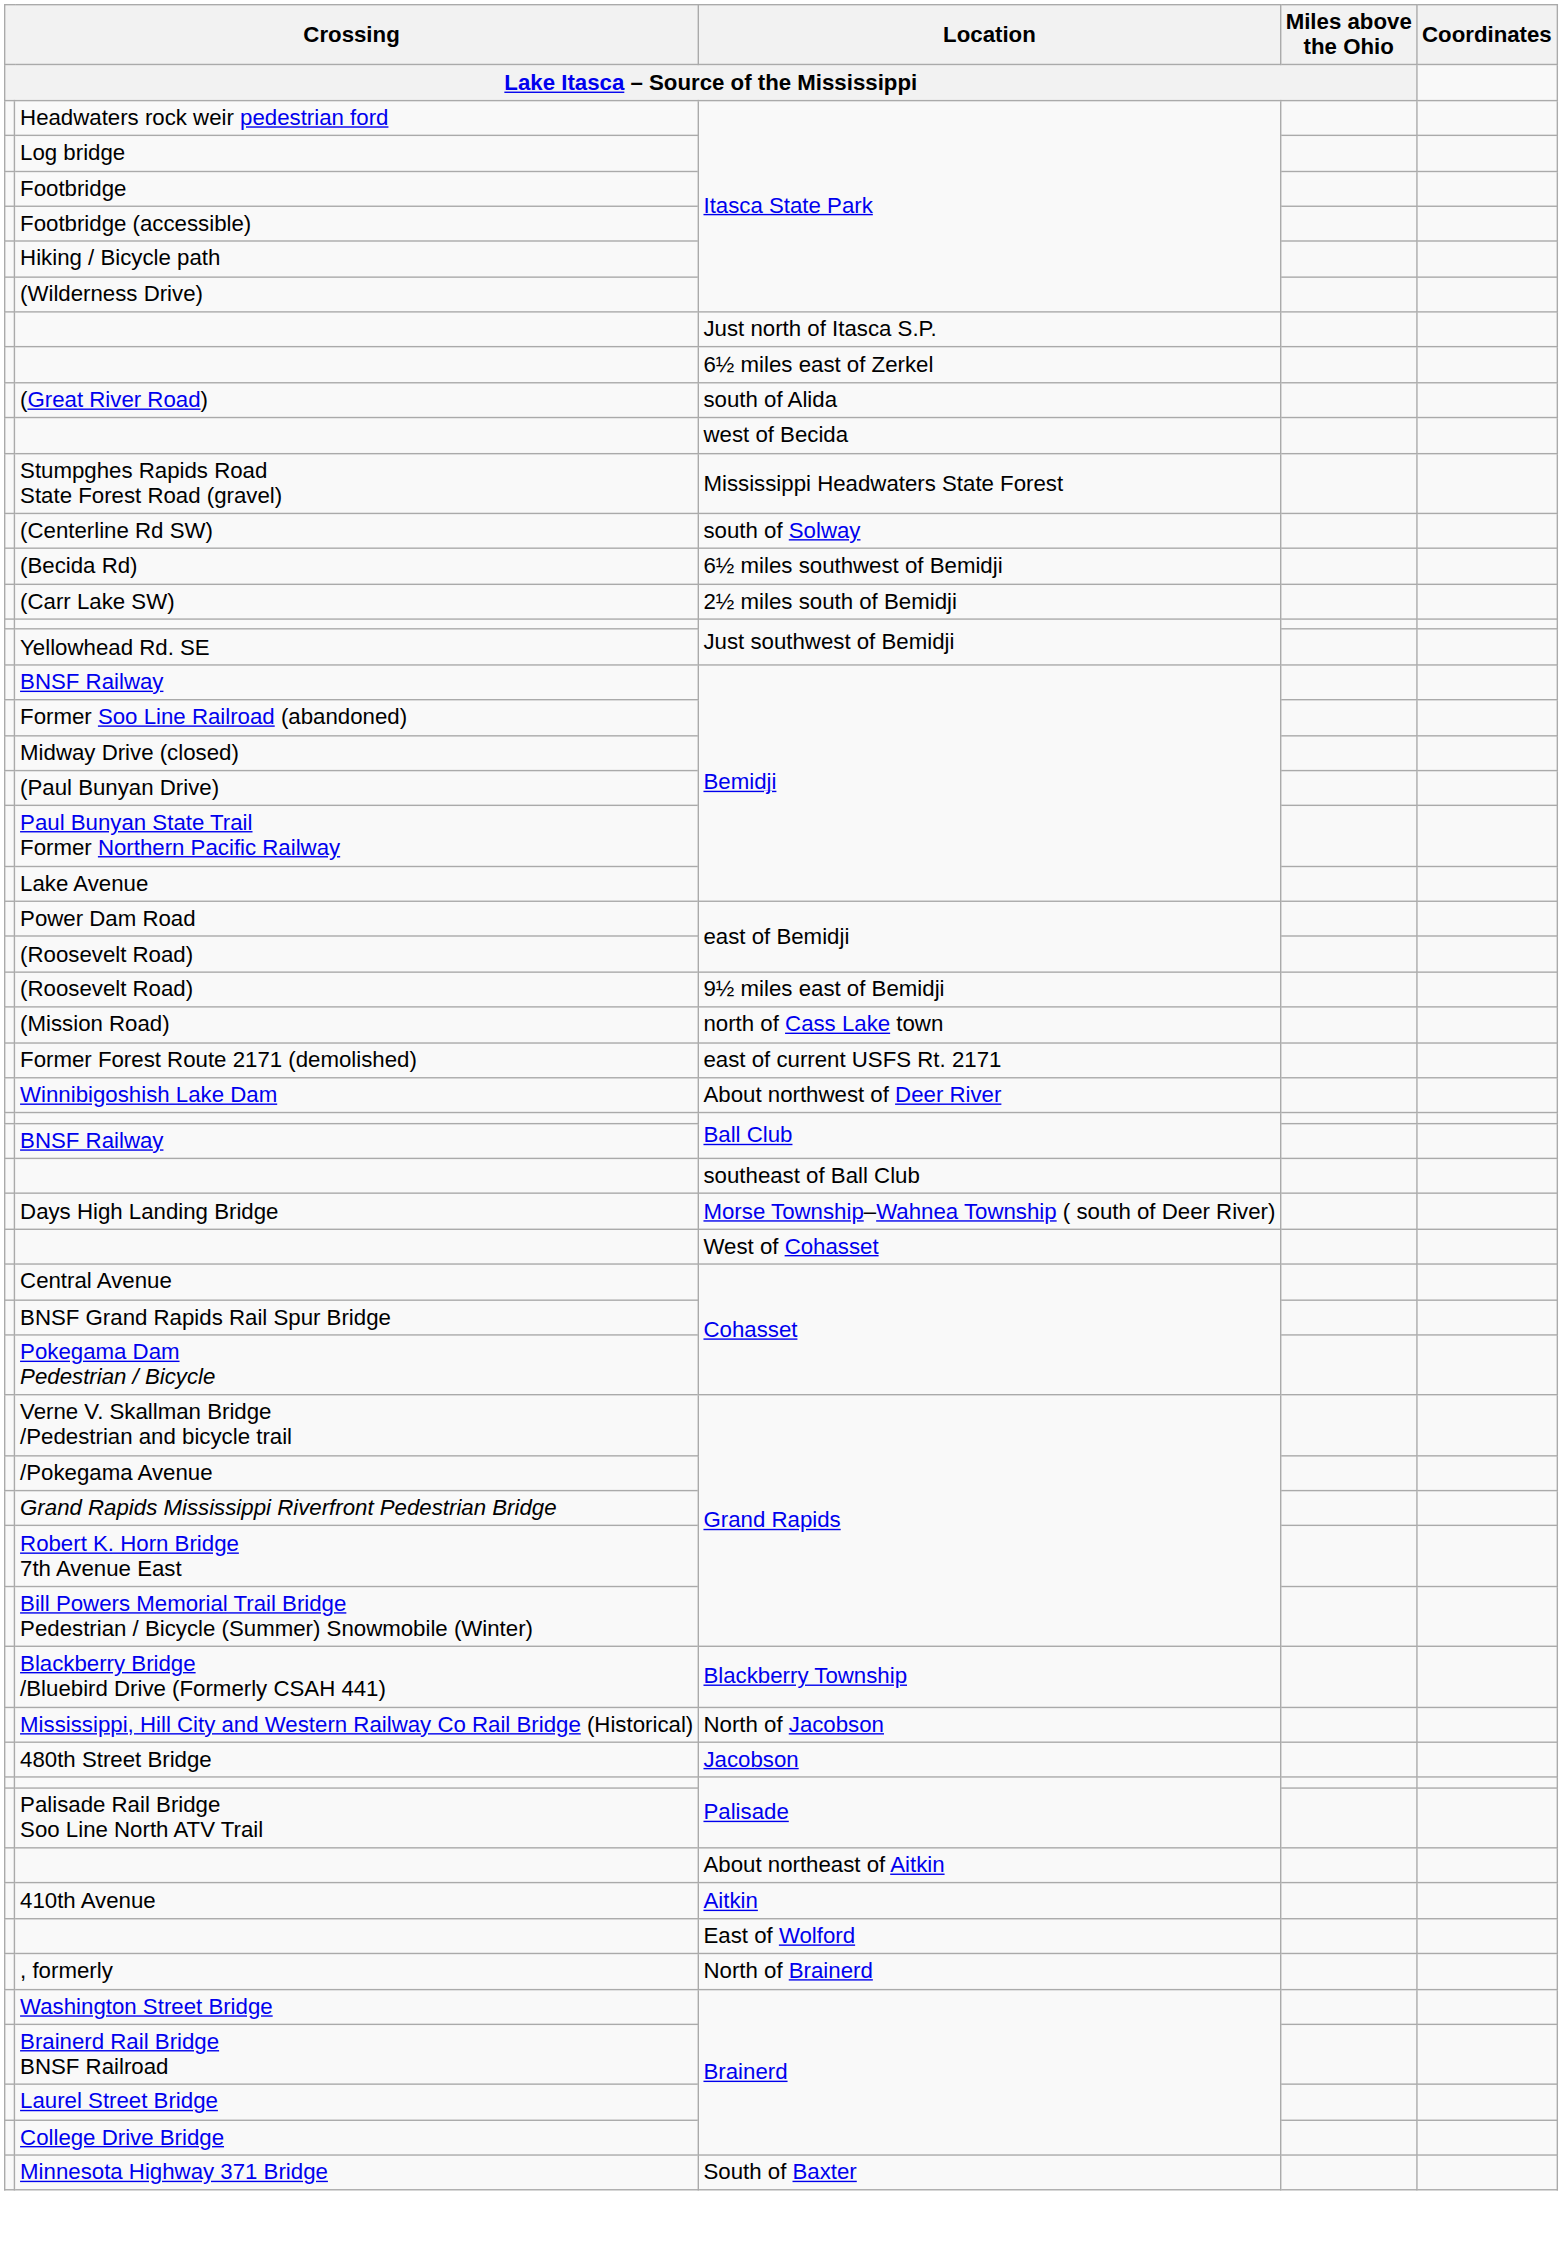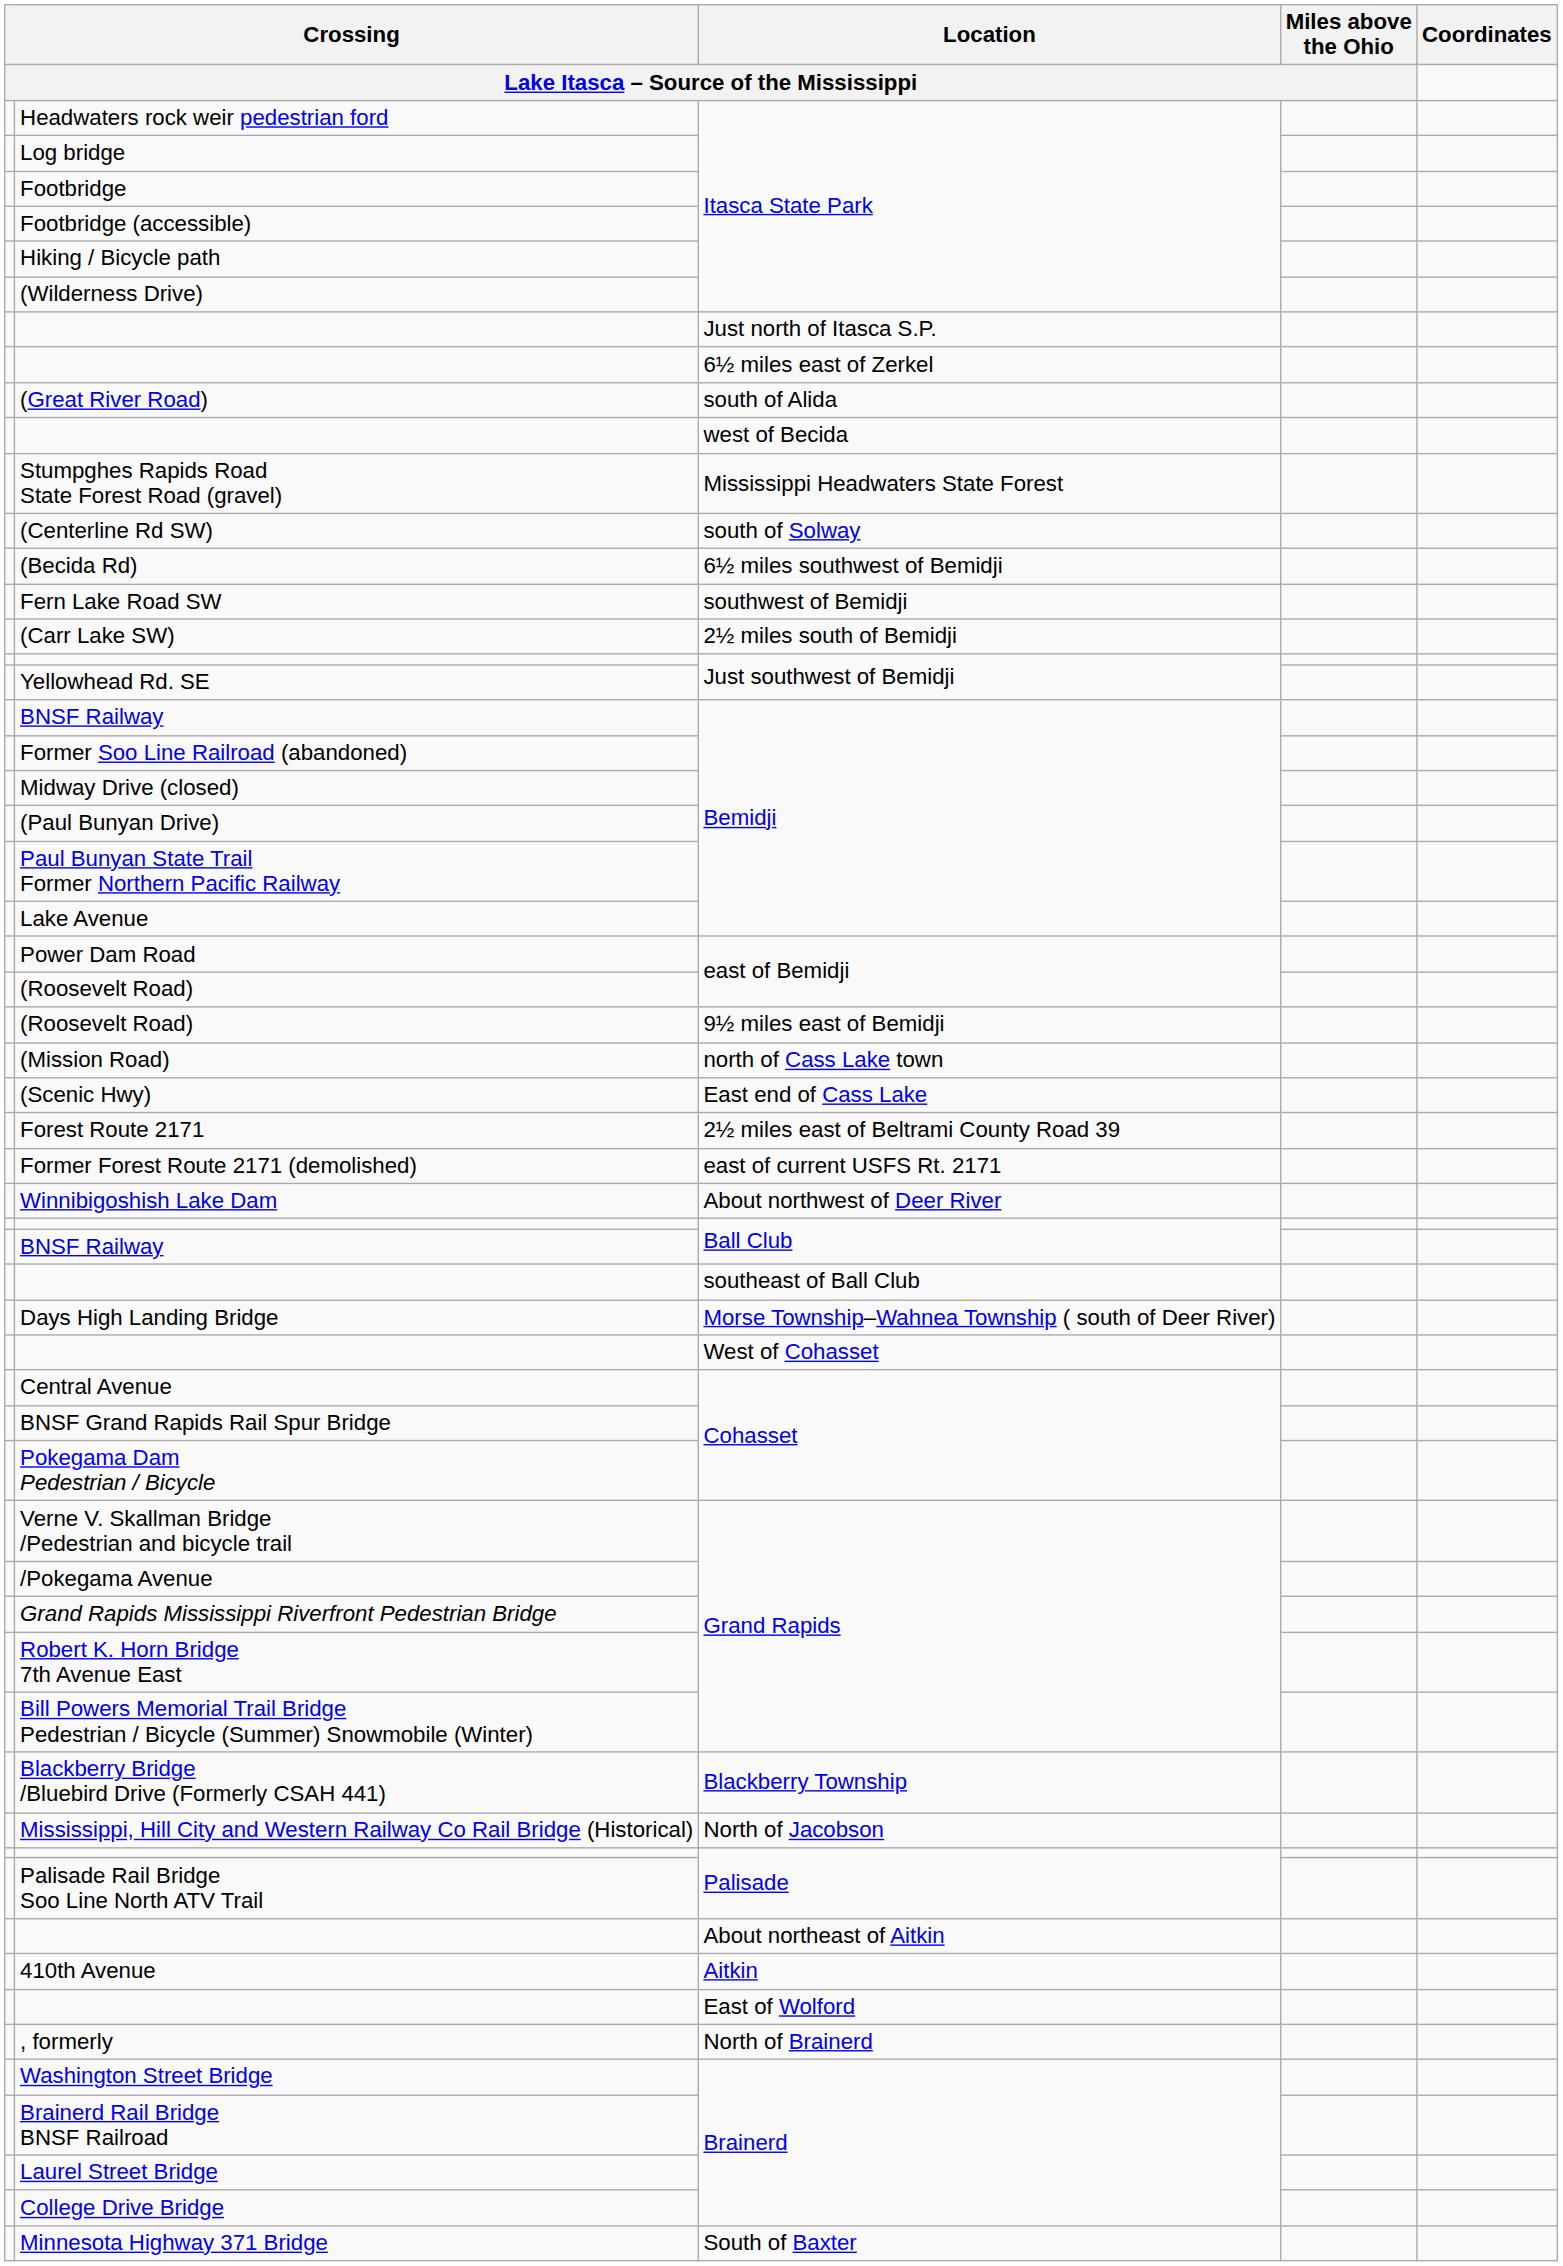+ row: (121, 601)
+ row: (86, 1095)
+ row: (112, 1130)
- row: (116, 1759)
